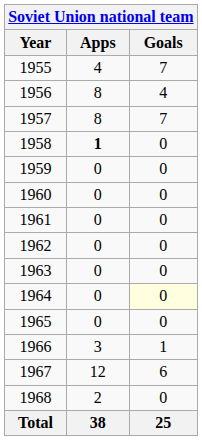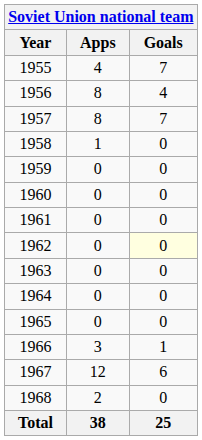(98, 144) bold -> (98, 144) normal
(163, 245) no background -> (163, 245) lightyellow background
(163, 296) lightyellow background -> (163, 296) no background
